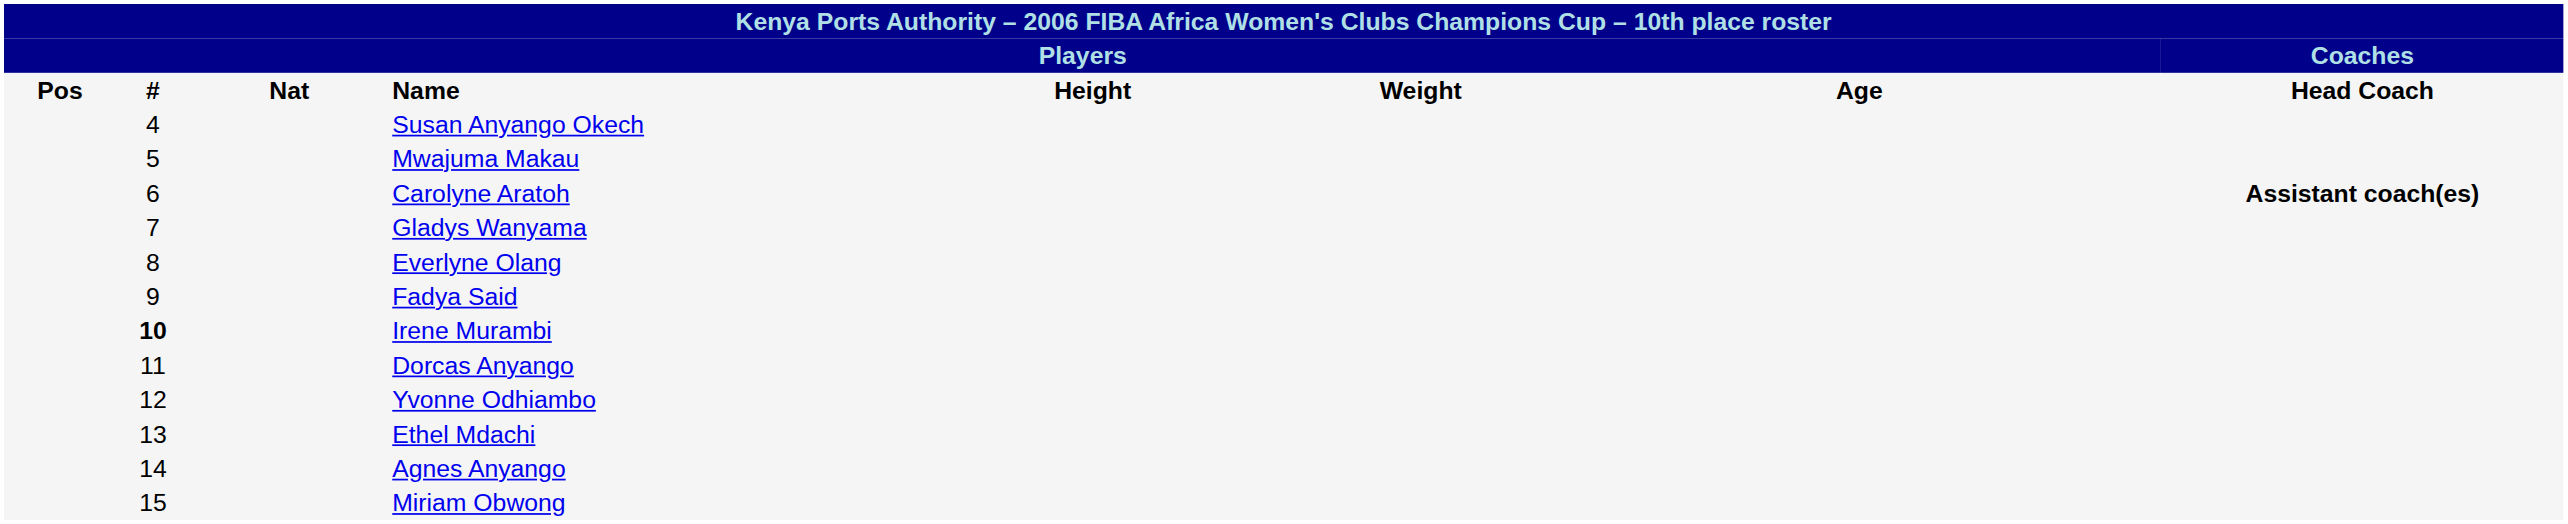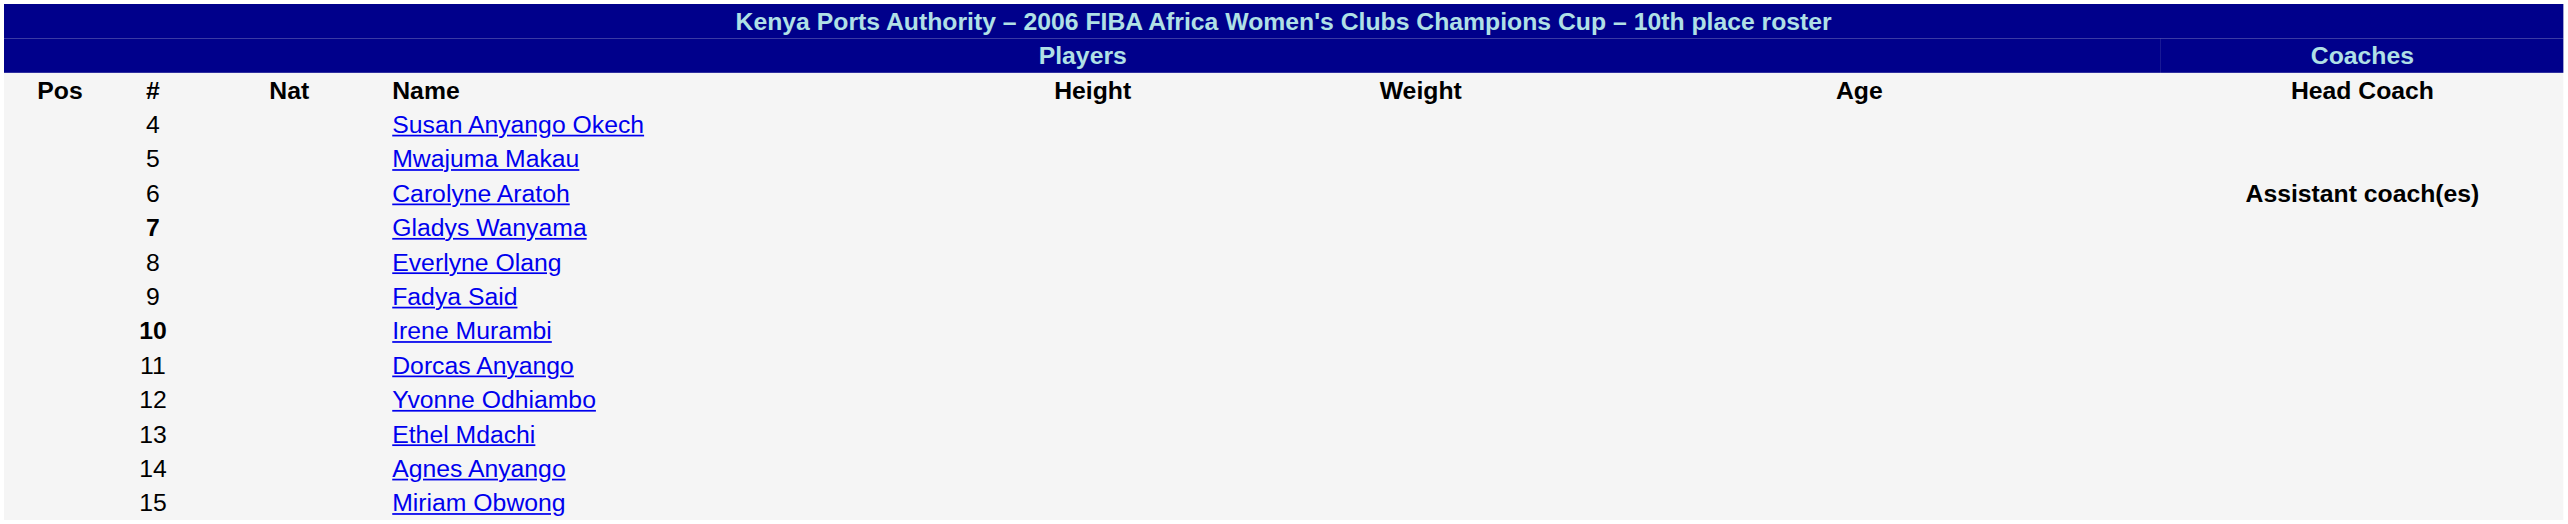(153, 228) normal -> (153, 228) bold
